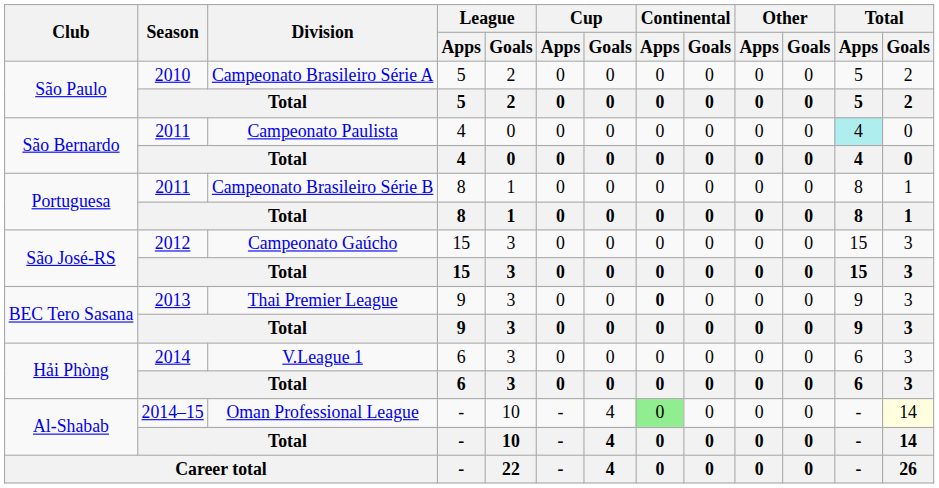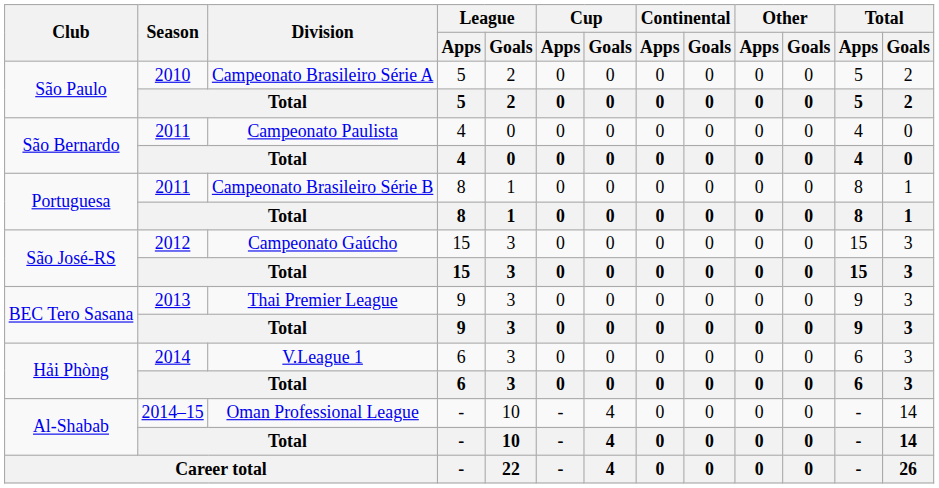(858, 131) paleturquoise background -> (858, 131) no background
(660, 300) bold -> (660, 300) normal
(660, 412) lightgreen background -> (660, 412) no background
(908, 412) lightyellow background -> (908, 412) no background
